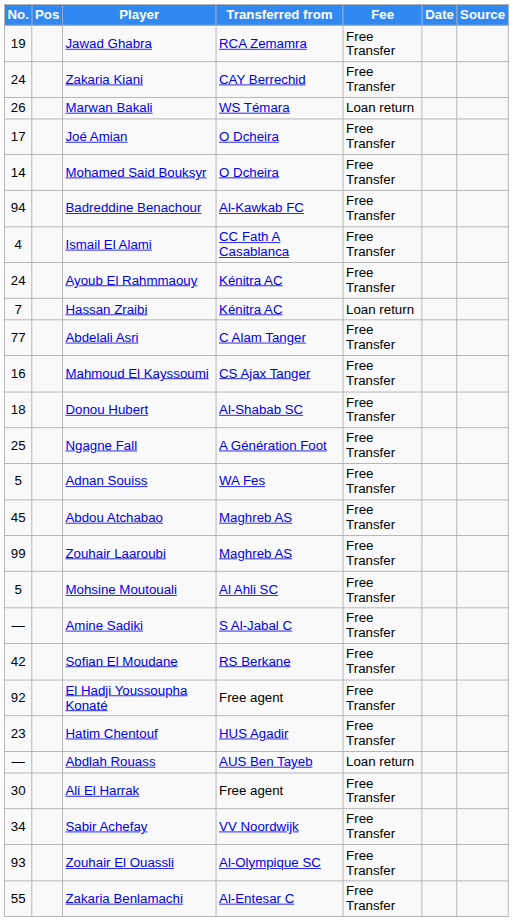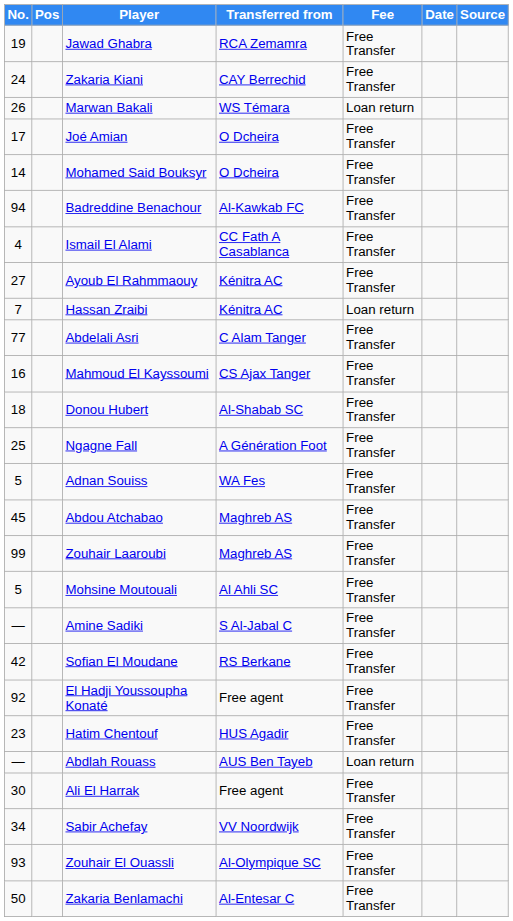(18, 280) 24 -> (18, 280) 27
(18, 898) 55 -> (18, 898) 50
